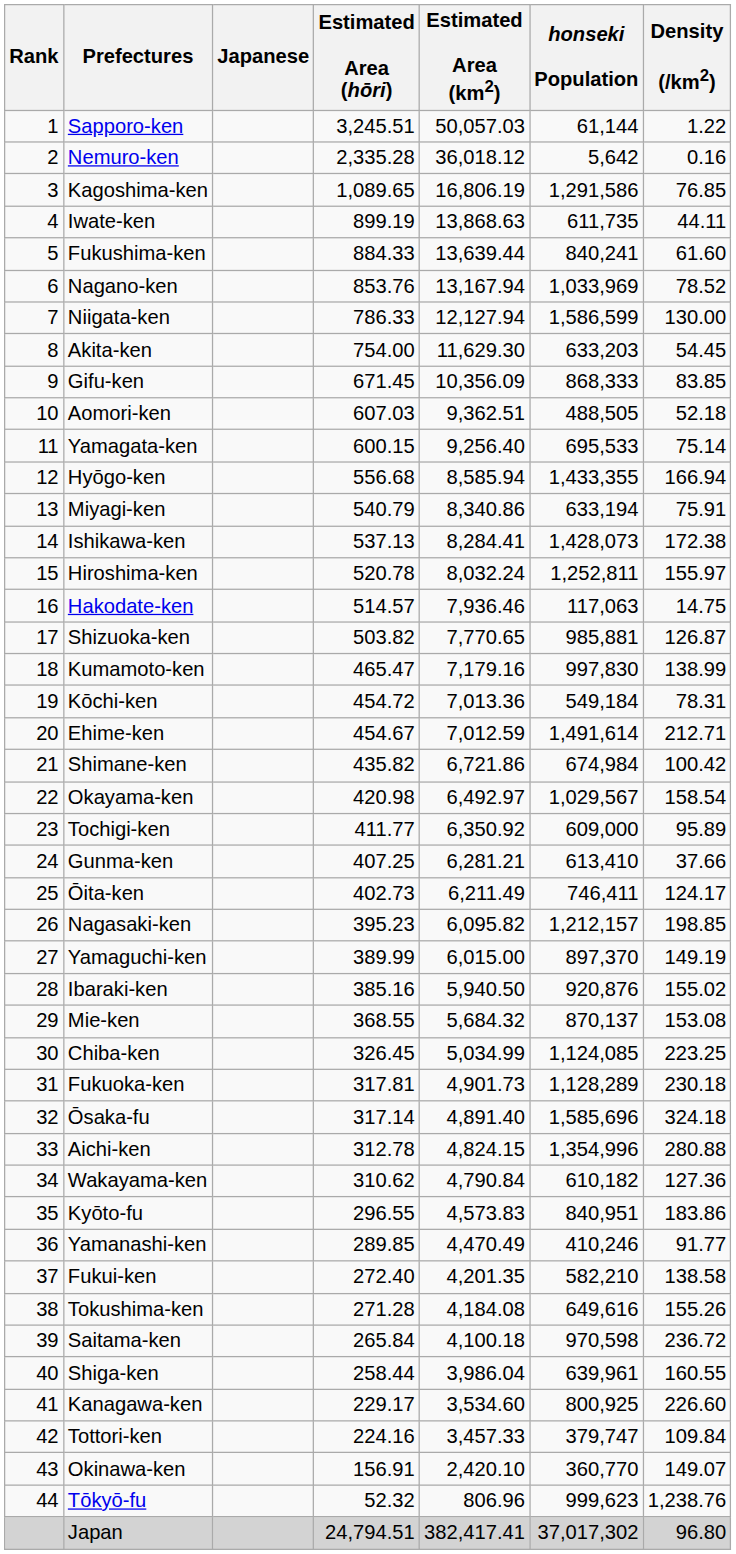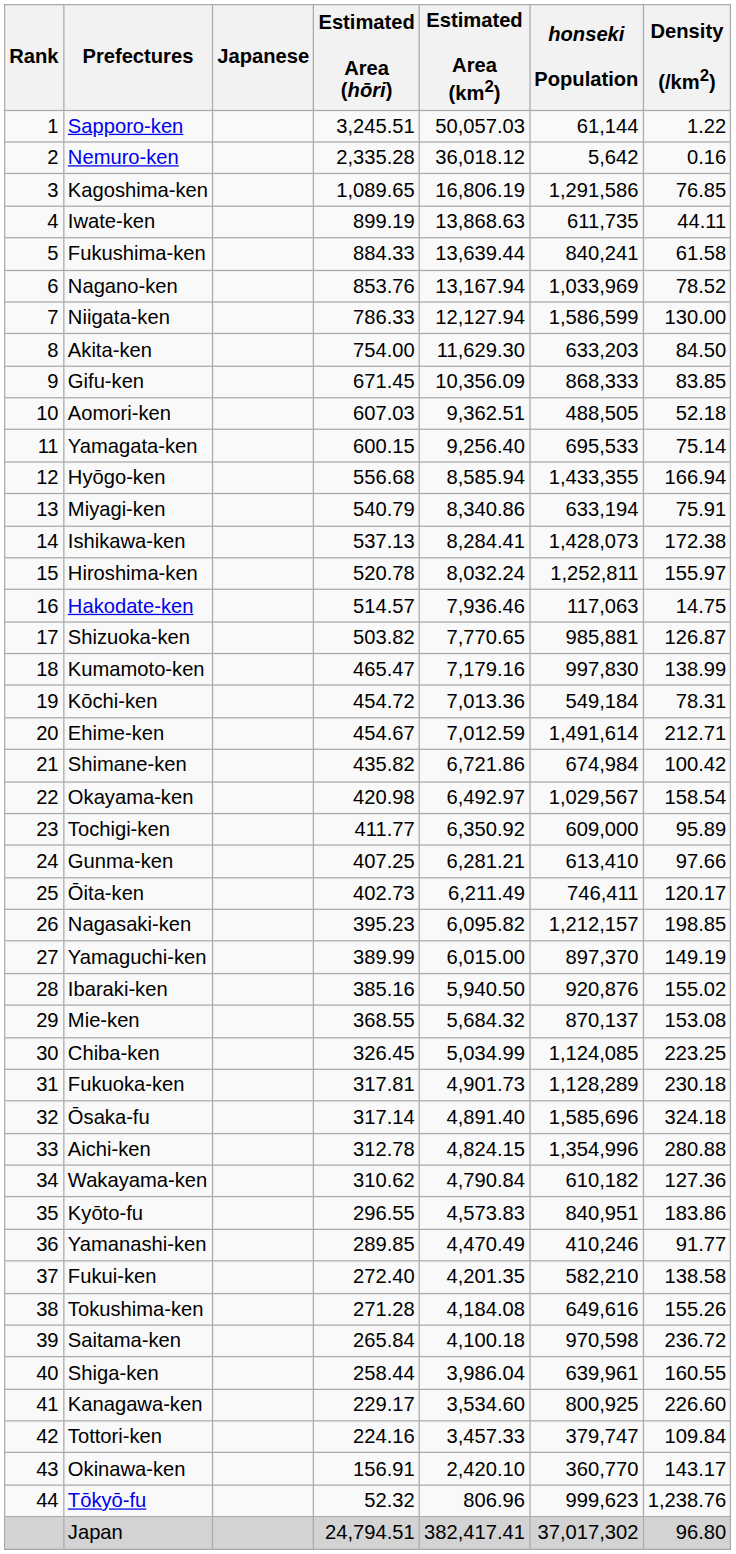(701, 253) 61.60 -> (701, 253) 61.58
(701, 349) 54.45 -> (701, 349) 84.50
(701, 861) 37.66 -> (701, 861) 97.66
(695, 893) 124.17 -> (695, 893) 120.17
(695, 1468) 149.07 -> (695, 1468) 143.17
